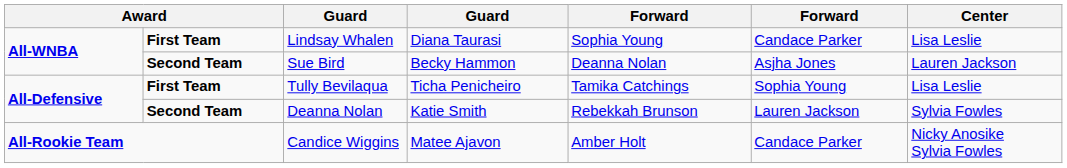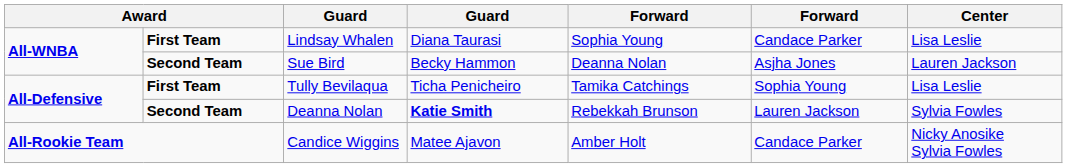(448, 110) normal -> (451, 110) bold
